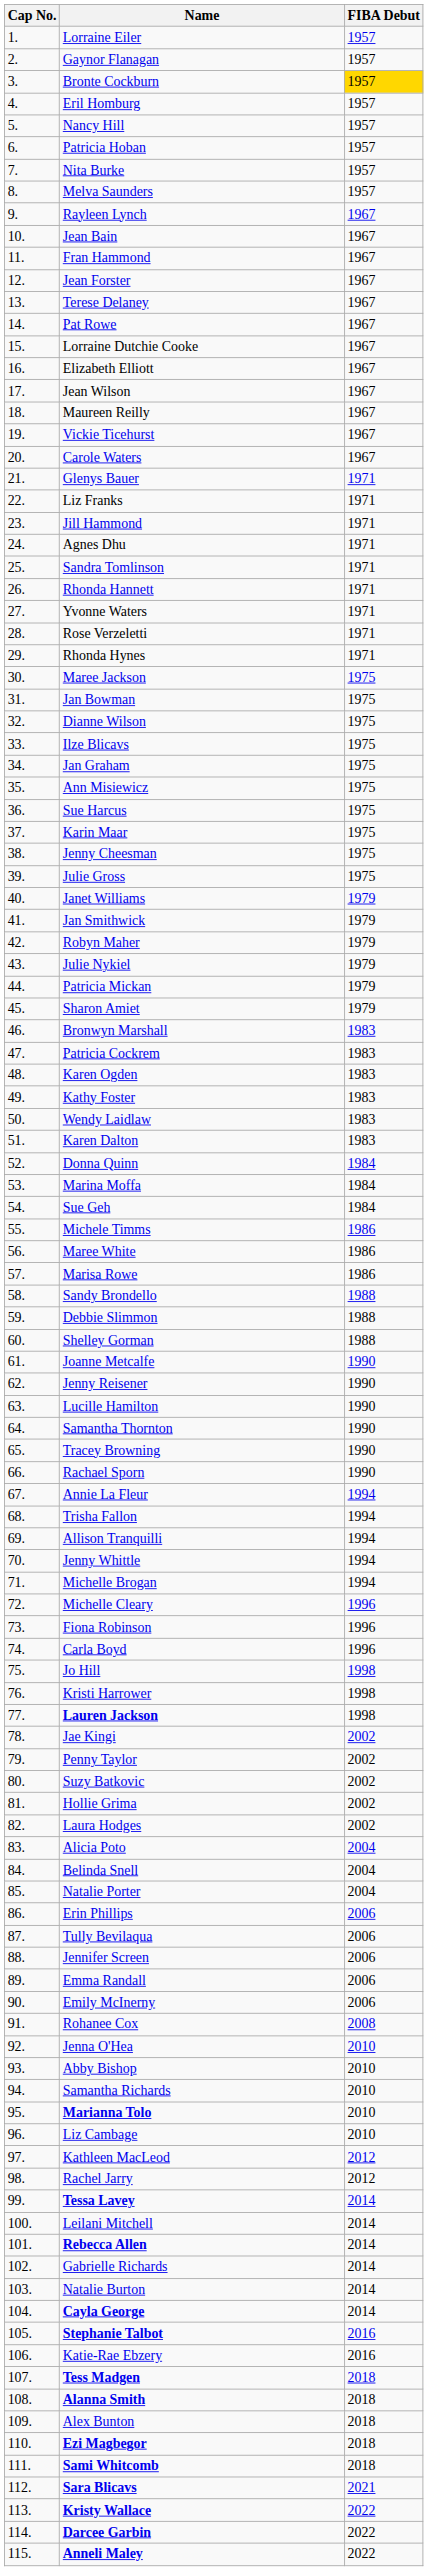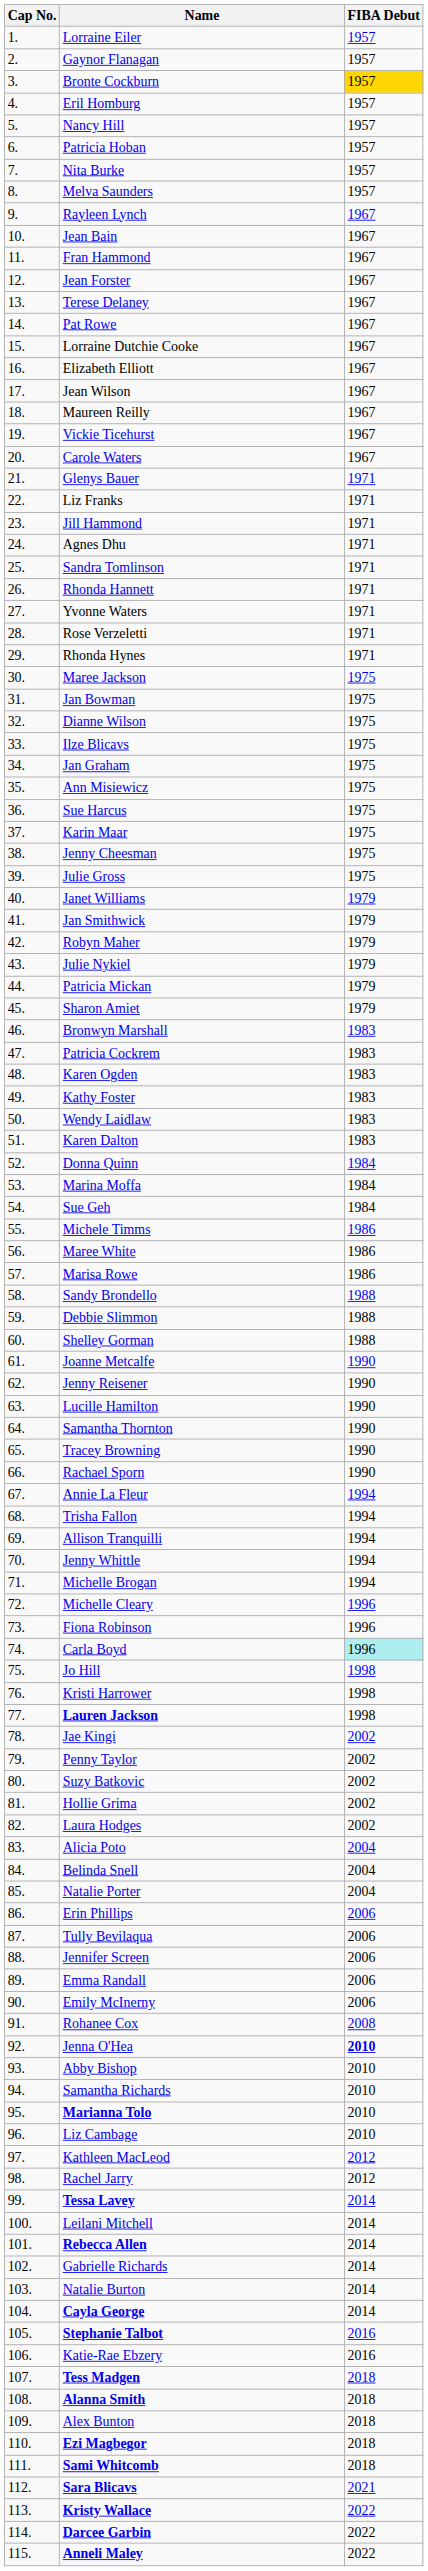(362, 1649) no background -> (362, 1649) paleturquoise background
(362, 2046) normal -> (362, 2046) bold
